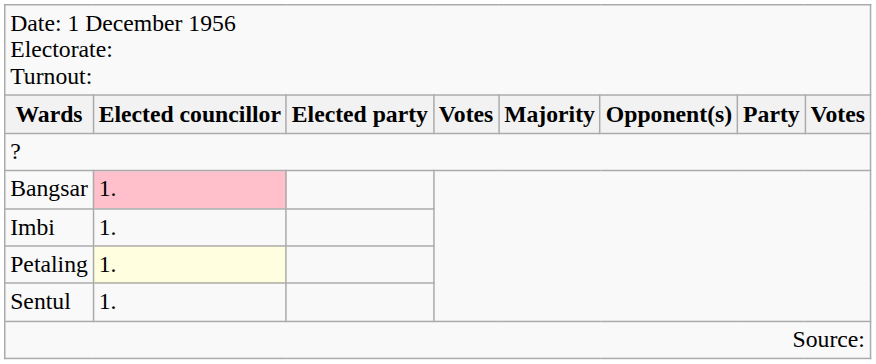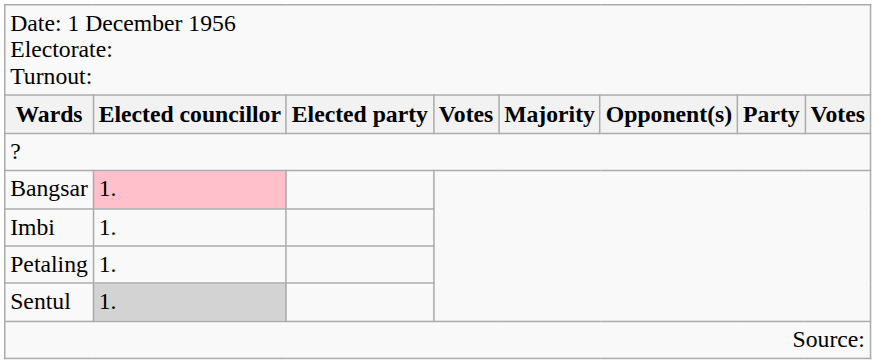(108, 264) lightyellow background -> (108, 264) no background
(108, 301) no background -> (108, 301) lightgrey background
